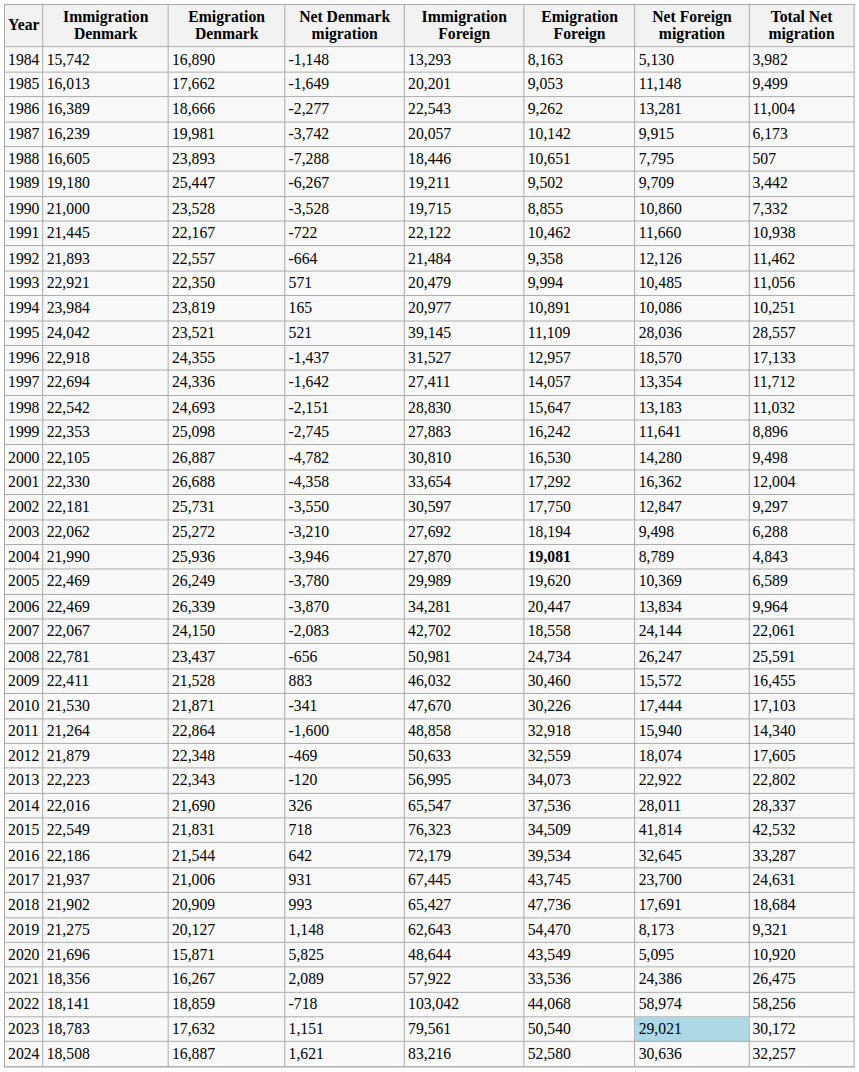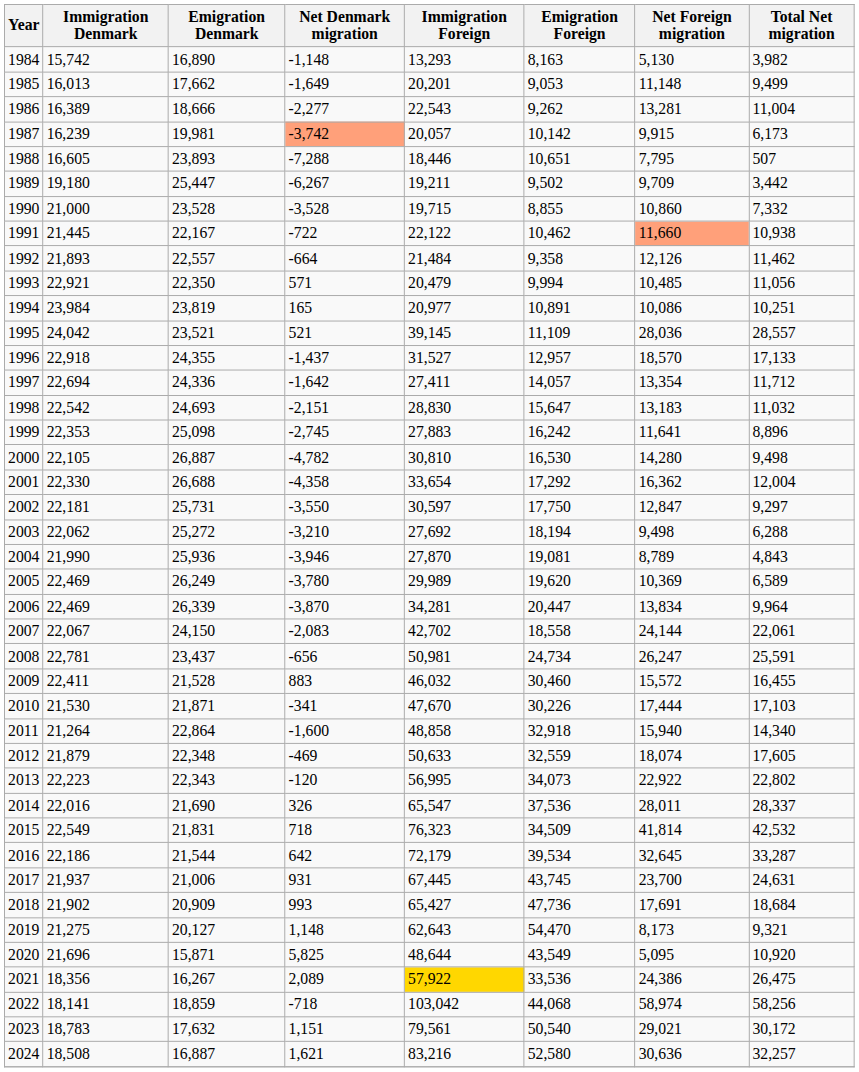(309, 134) no background -> (309, 134) lightsalmon background
(660, 233) no background -> (660, 233) lightsalmon background
(549, 556) bold -> (549, 556) normal
(430, 979) no background -> (430, 979) gold background
(660, 1029) lightblue background -> (660, 1029) no background
